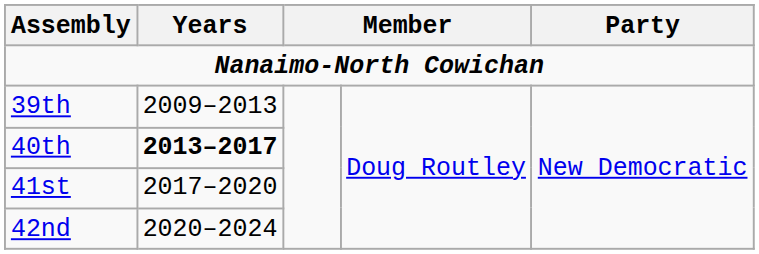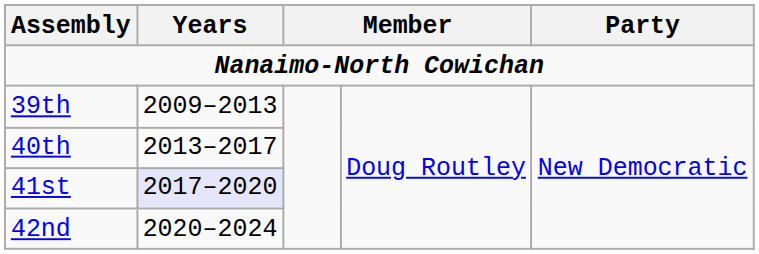(210, 147) bold -> (210, 147) normal
(210, 188) no background -> (210, 188) lavender background
